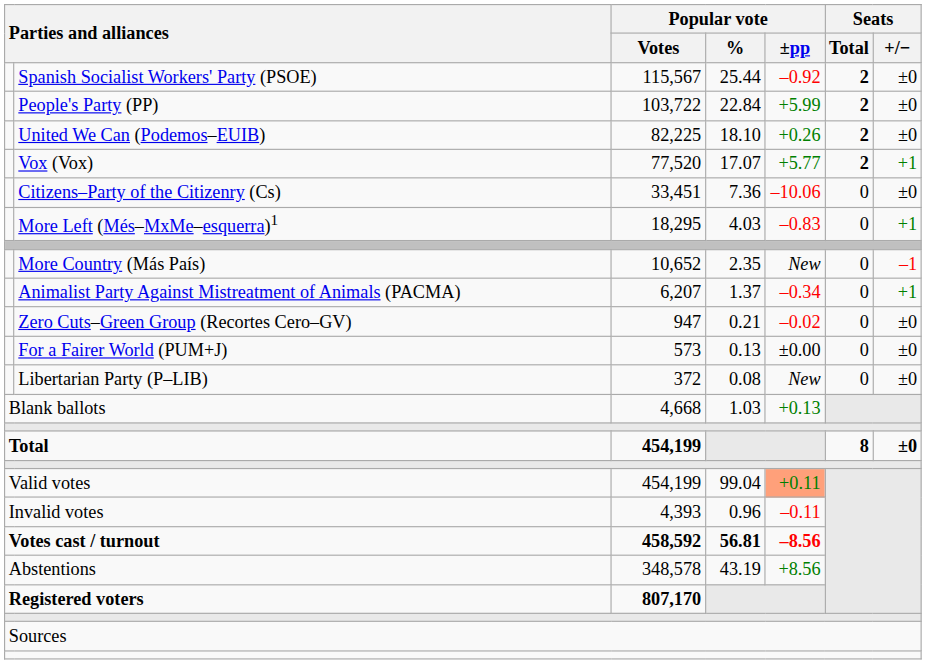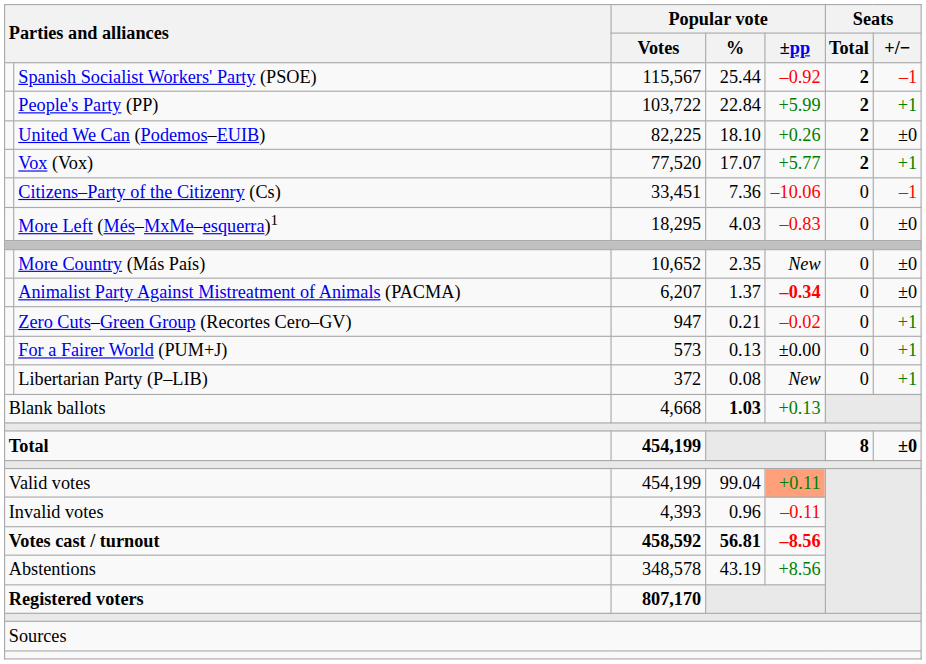(908, 76) ±0 -> (908, 76) –1
(908, 105) ±0 -> (908, 105) +1
(908, 192) ±0 -> (908, 192) –1
(908, 223) +1 -> (908, 223) ±0
(908, 263) –1 -> (908, 263) ±0
(800, 292) normal -> (800, 292) bold
(908, 292) +1 -> (908, 292) ±0
(908, 321) ±0 -> (908, 321) +1
(908, 350) ±0 -> (908, 350) +1
(908, 379) ±0 -> (908, 379) +1
(745, 408) normal -> (745, 408) bold
